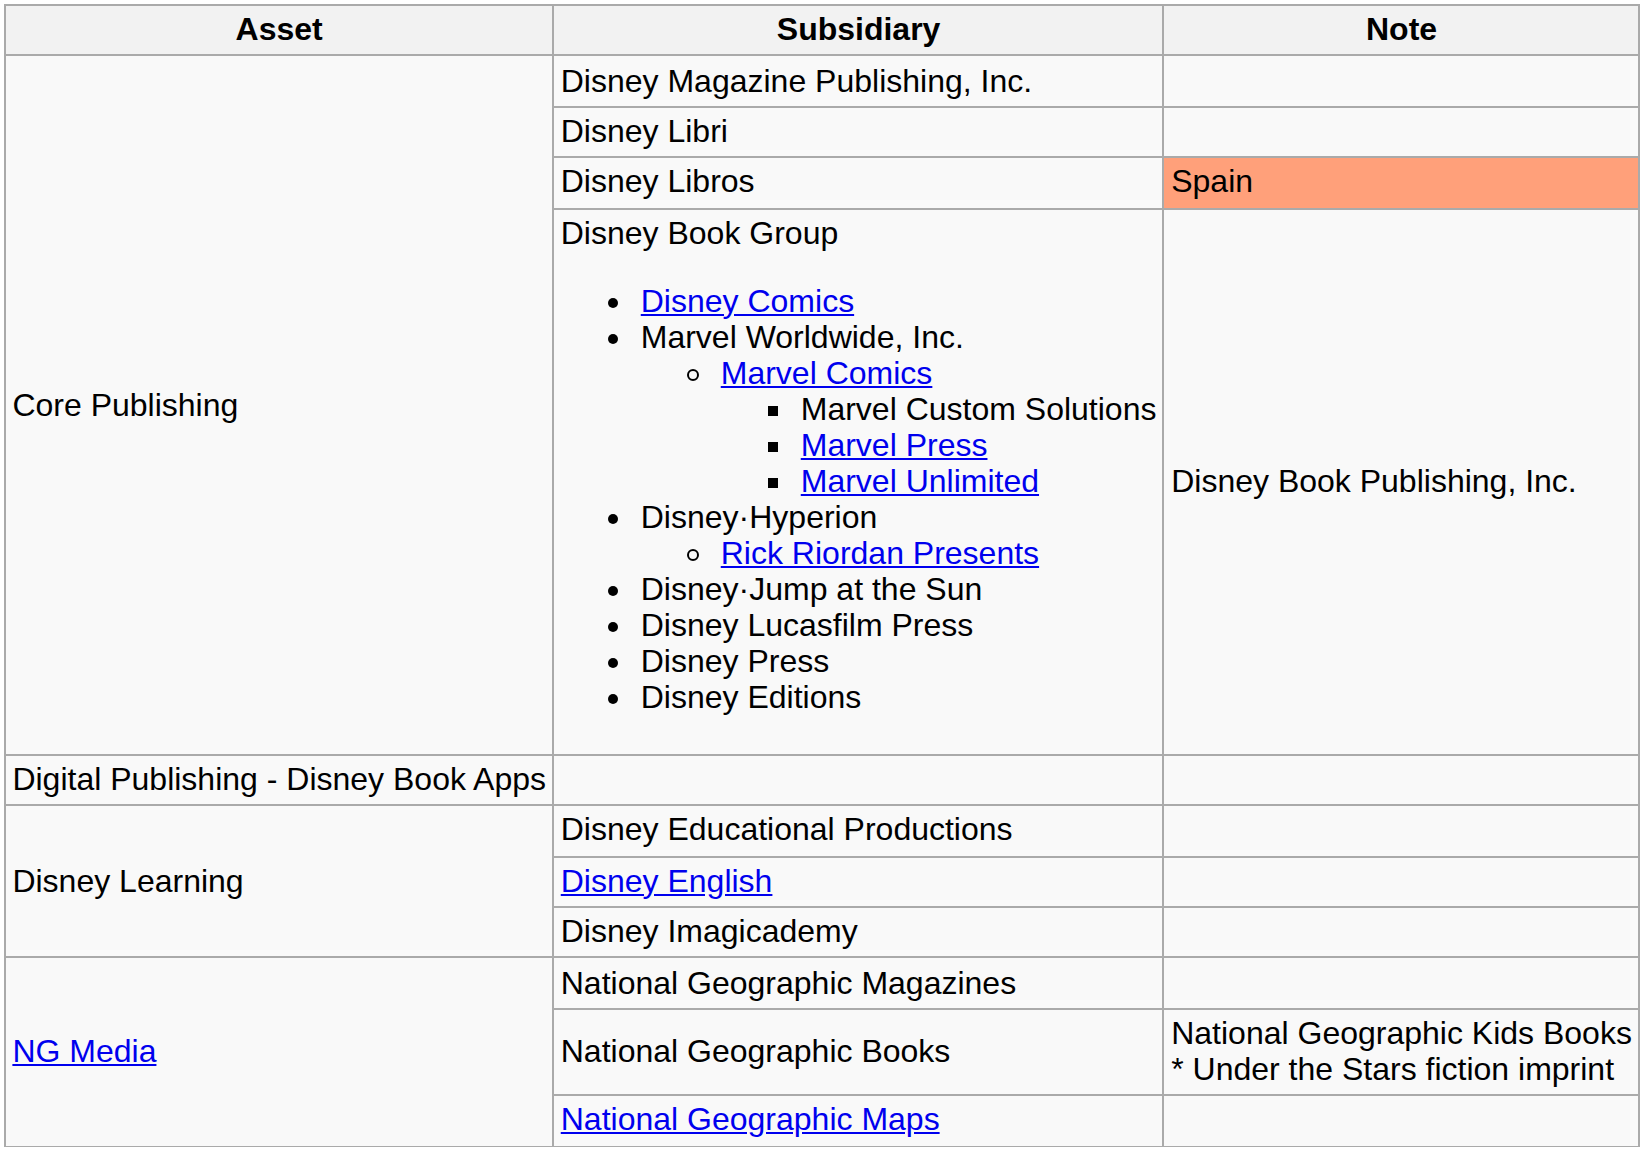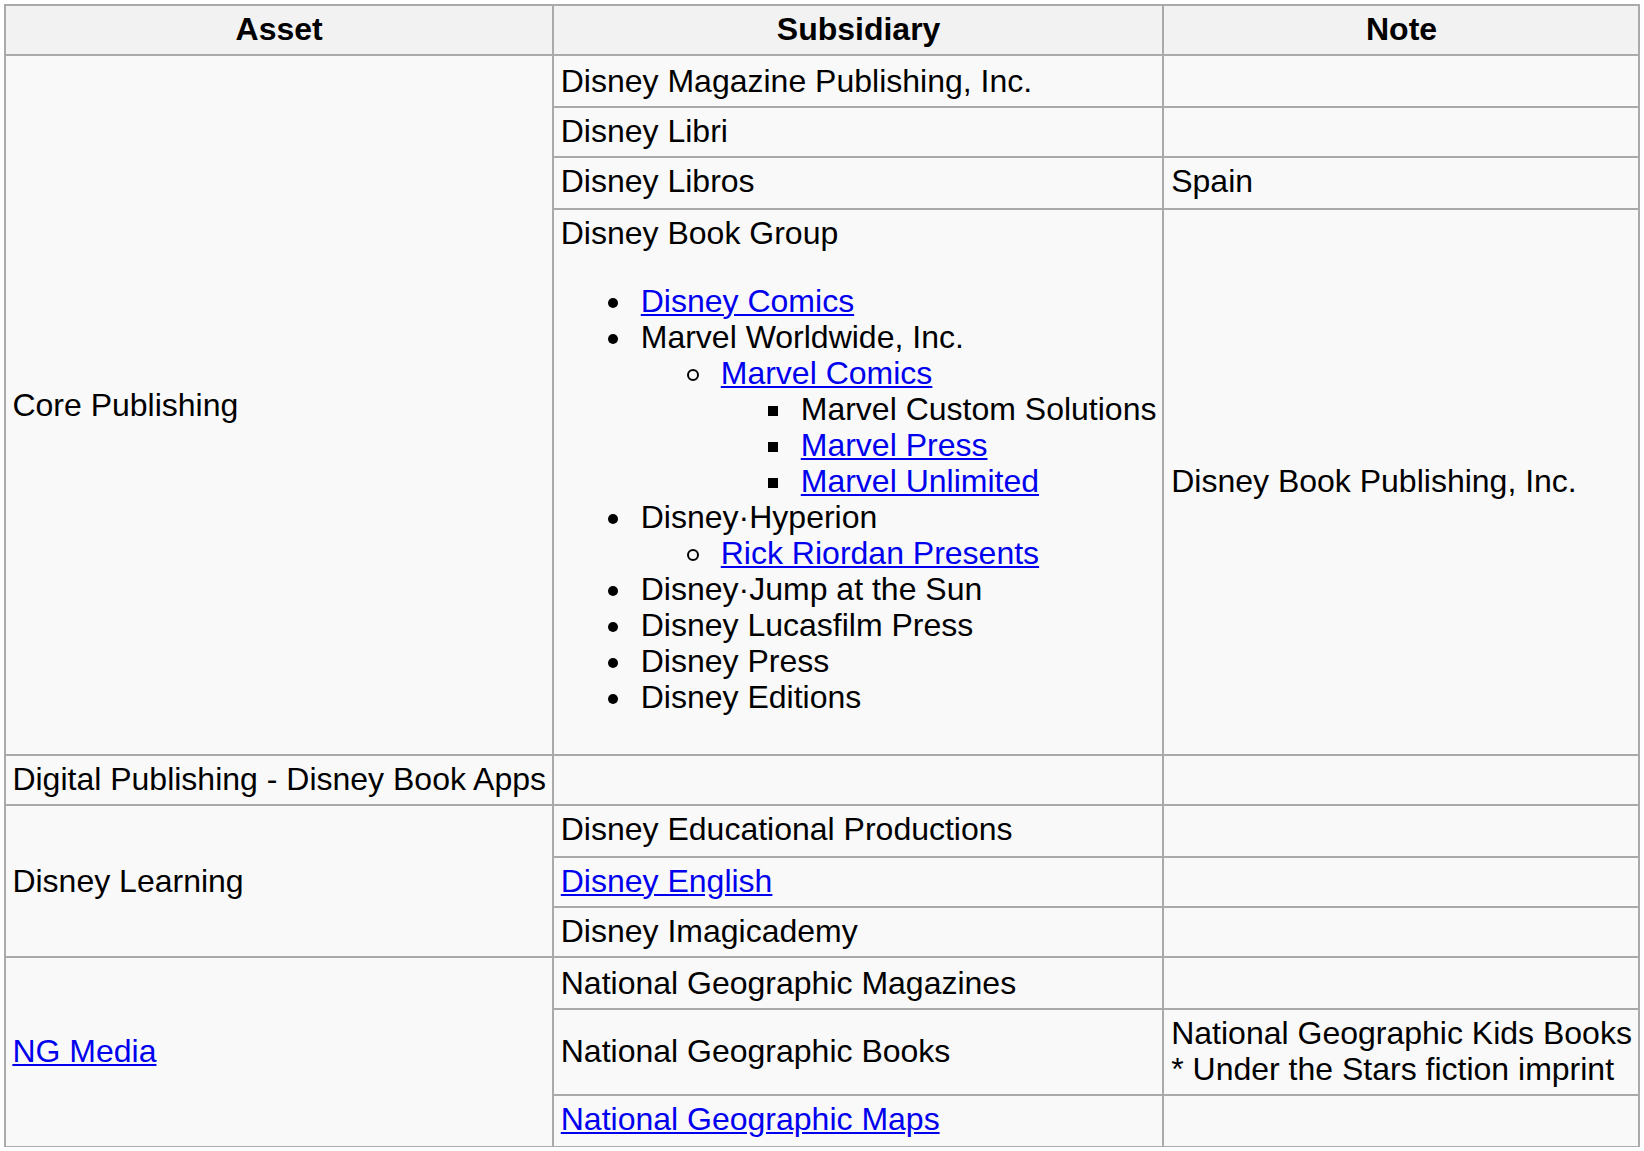(1212, 182) lightsalmon background -> (1212, 182) no background
